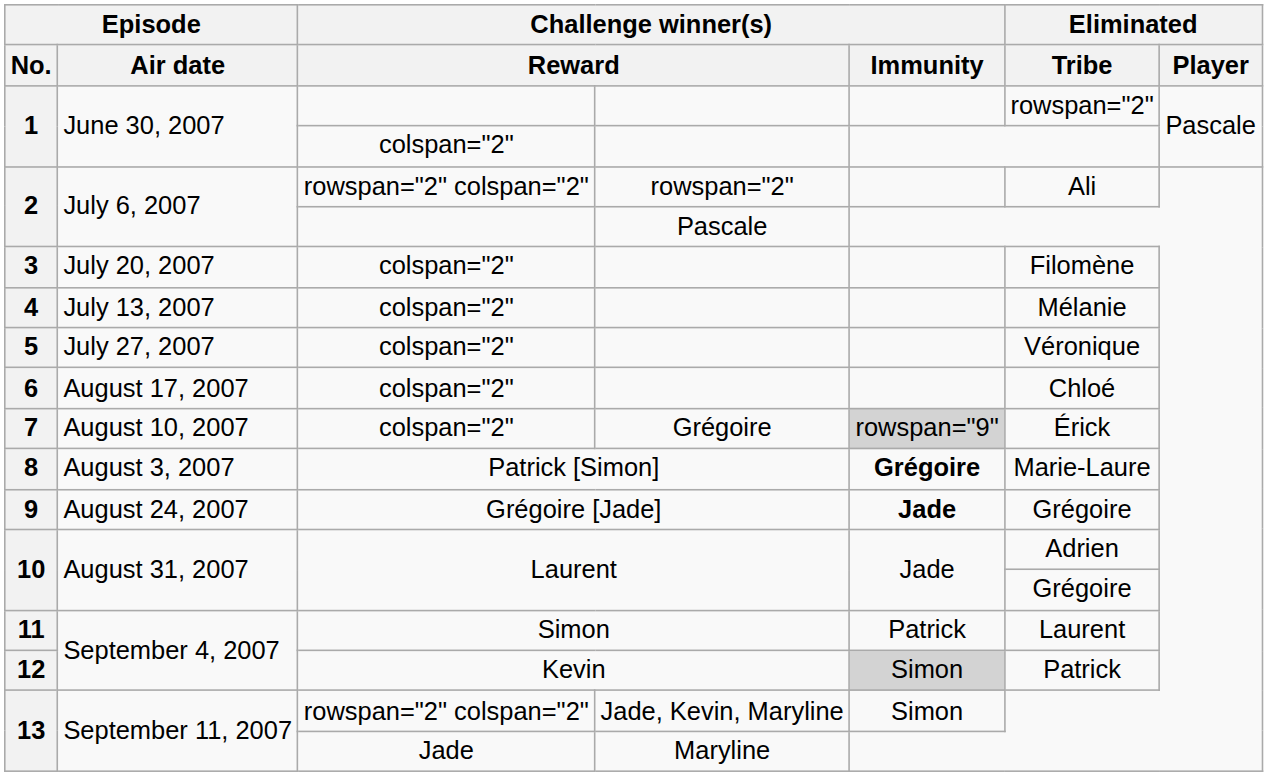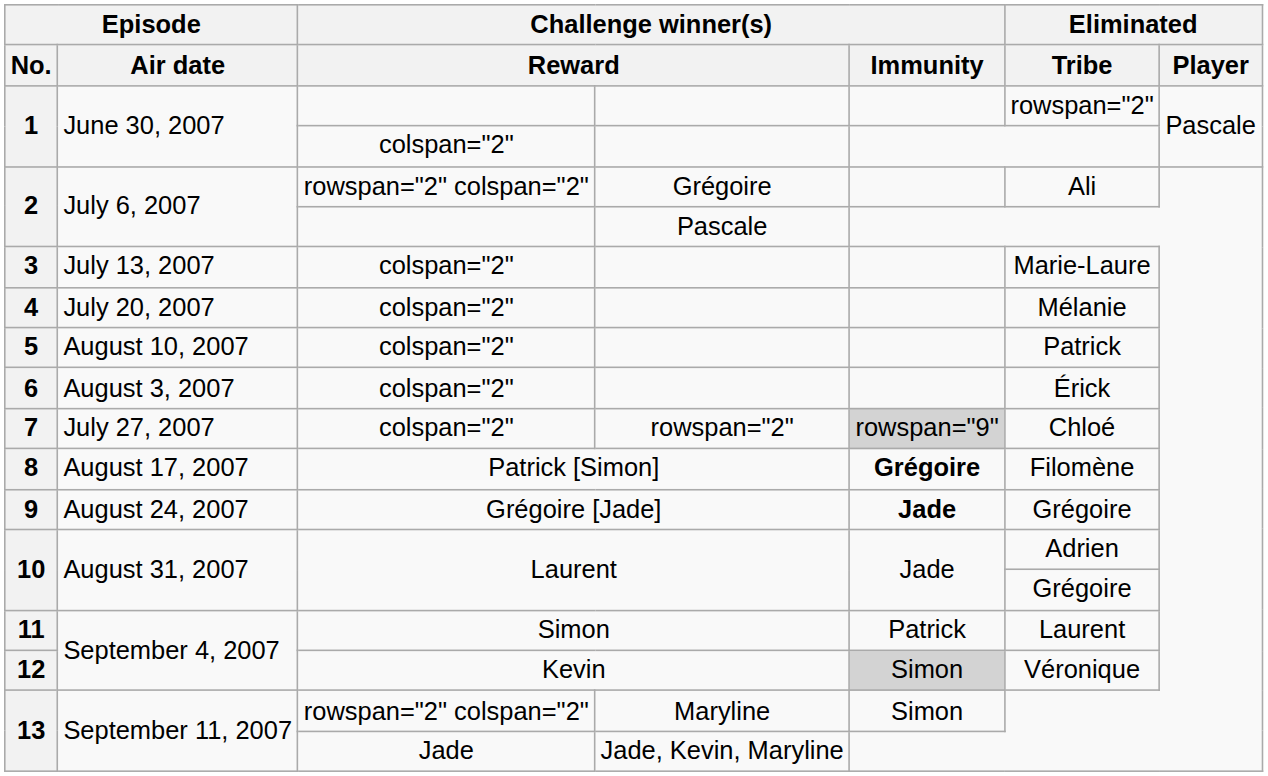(722, 186) rowspan="2" -> (722, 186) Grégoire
(139, 266) July 20, 2007 -> (139, 266) July 13, 2007
(1082, 266) Filomène -> (1082, 266) Marie-Laure
(139, 307) July 13, 2007 -> (139, 307) July 20, 2007
(139, 347) July 27, 2007 -> (156, 347) August 10, 2007
(1082, 347) Véronique -> (1082, 347) Patrick
(156, 387) August 17, 2007 -> (149, 387) August 3, 2007
(1082, 387) Chloé -> (1082, 387) Érick
(156, 428) August 10, 2007 -> (139, 428) July 27, 2007
(722, 428) Grégoire -> (722, 428) rowspan="2"
(1082, 428) Érick -> (1082, 428) Chloé
(149, 468) August 3, 2007 -> (156, 468) August 17, 2007
(1082, 468) Marie-Laure -> (1082, 468) Filomène
(1082, 670) Patrick -> (1082, 670) Véronique
(722, 710) Jade, Kevin, Maryline -> (722, 710) Maryline
(722, 750) Maryline -> (722, 750) Jade, Kevin, Maryline
